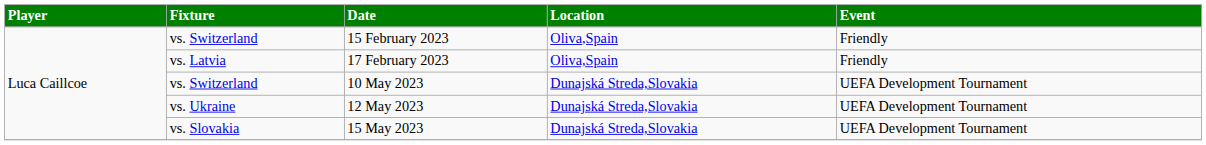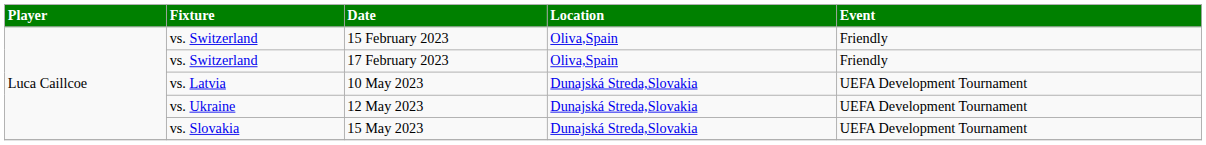(198, 60) vs. Latvia -> (214, 60) vs. Switzerland
(214, 83) vs. Switzerland -> (198, 83) vs. Latvia
